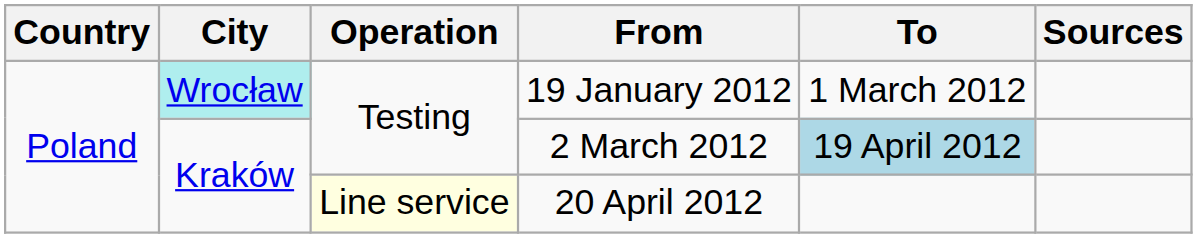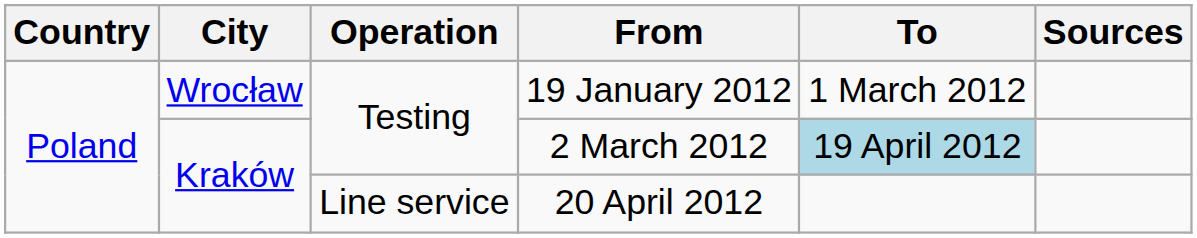(235, 89) paleturquoise background -> (235, 89) no background
(414, 202) lightyellow background -> (414, 202) no background
